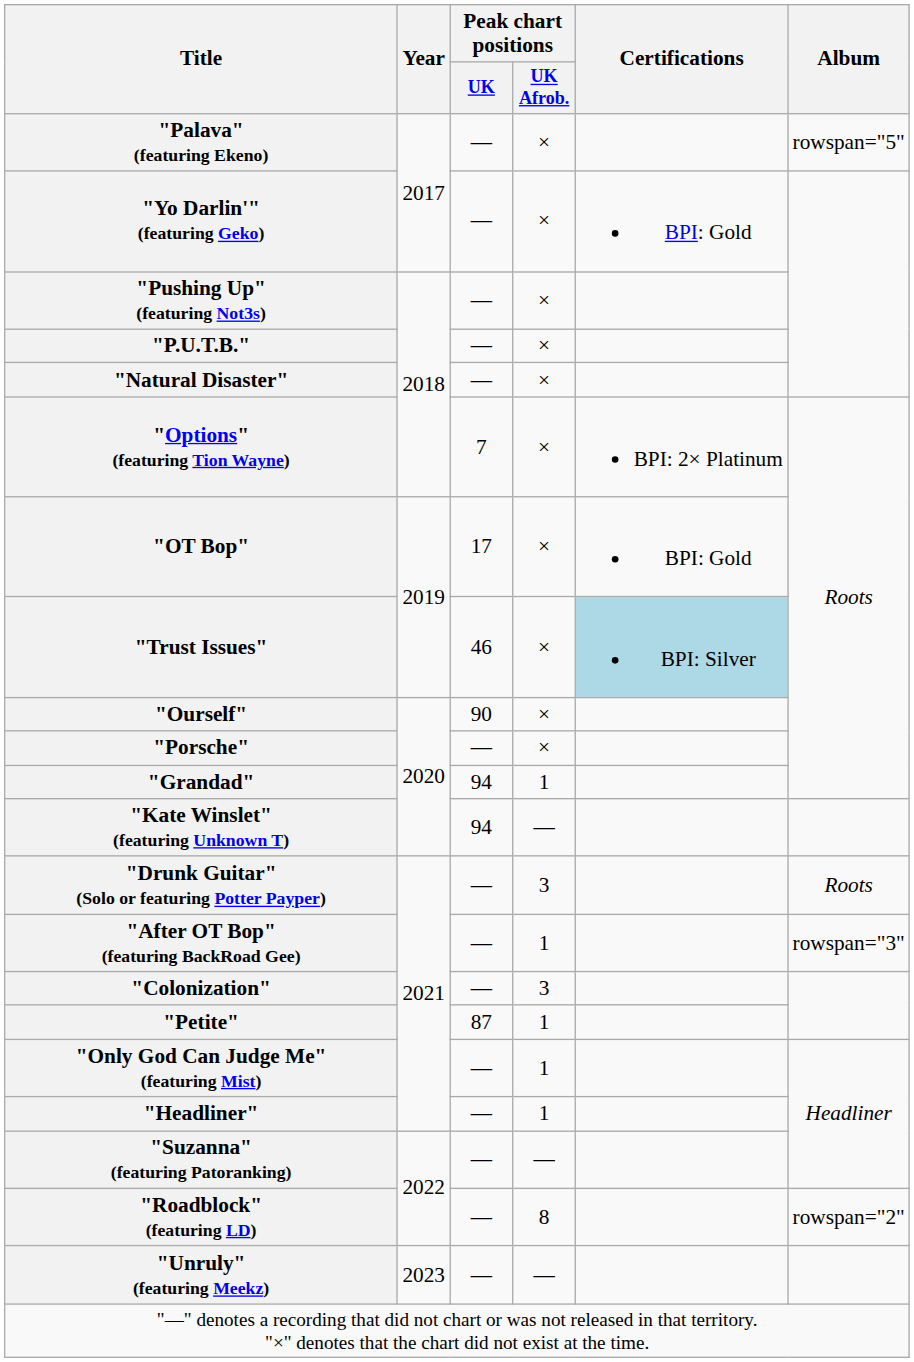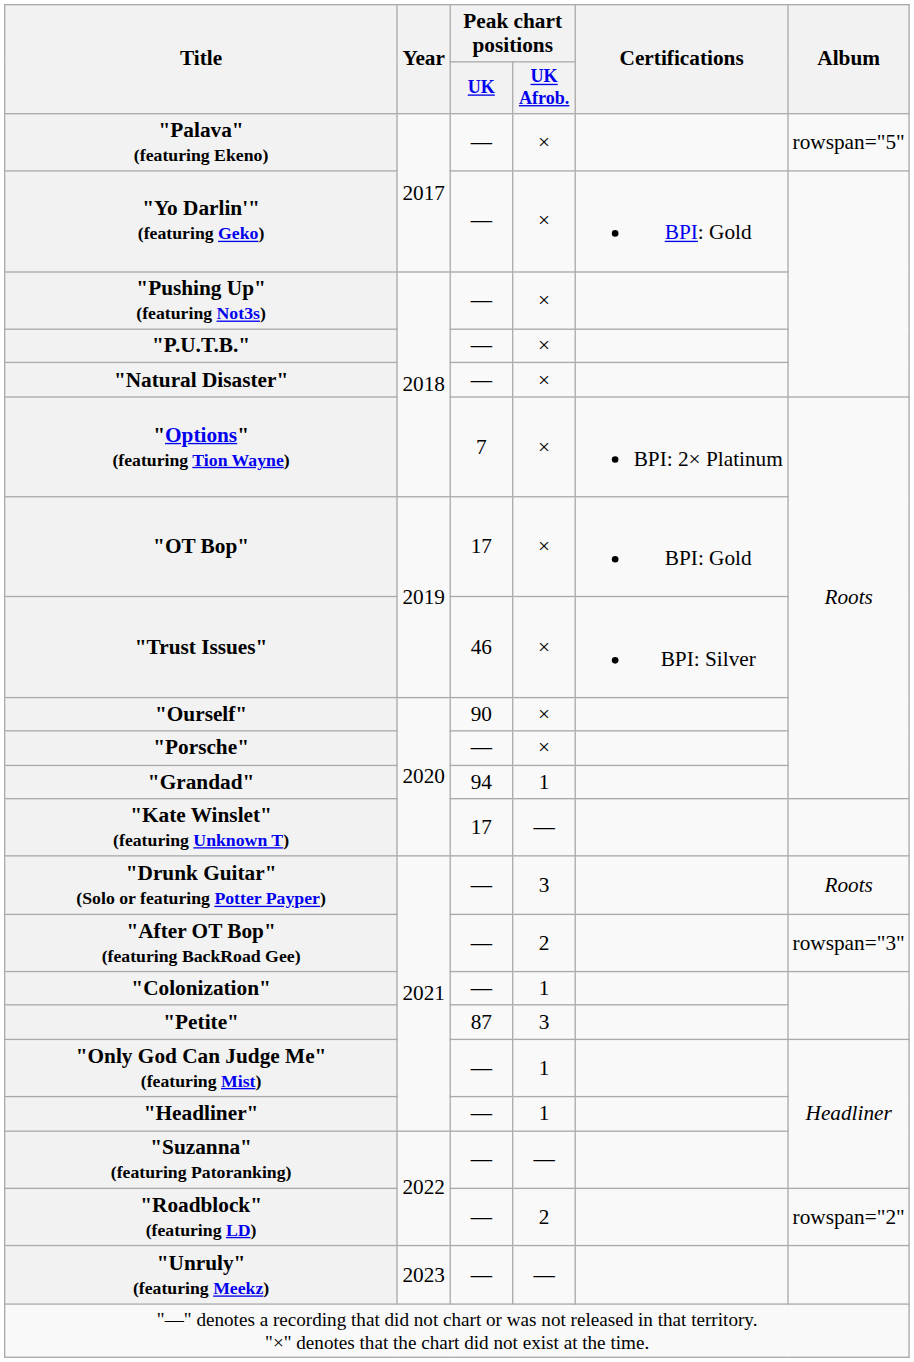(682, 659) lightblue background -> (682, 659) no background
(481, 827) 94 -> (481, 827) 17
(544, 942) 1 -> (544, 942) 2
(544, 988) 3 -> (544, 988) 1
(544, 1022) 1 -> (544, 1022) 3
(544, 1216) 8 -> (544, 1216) 2
